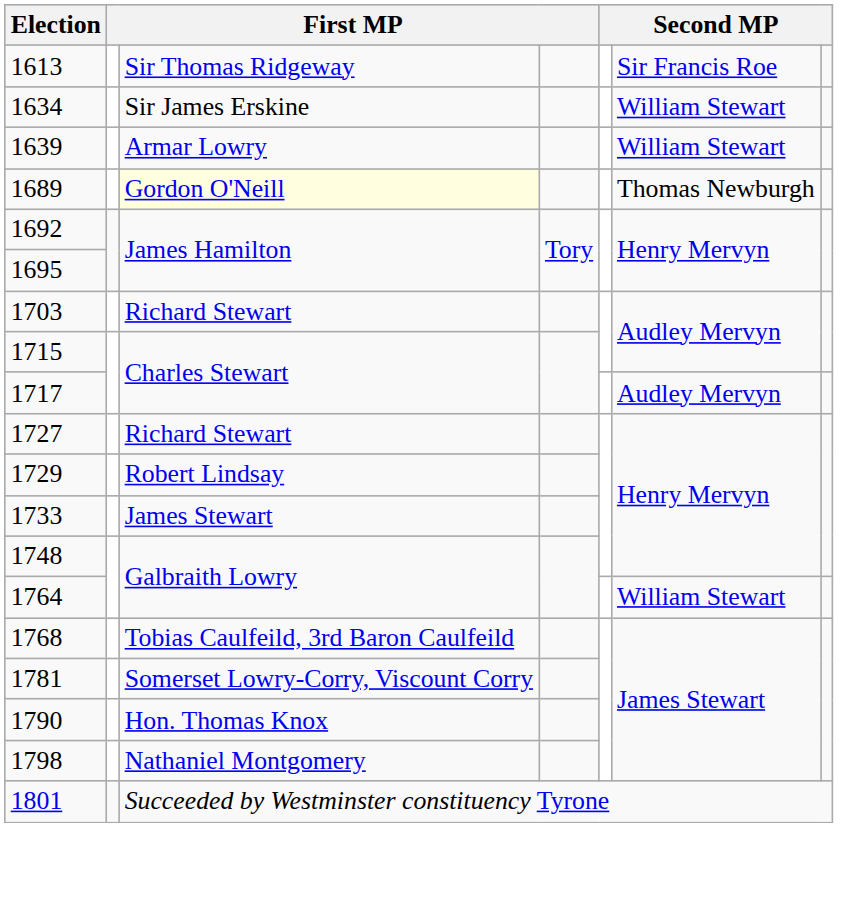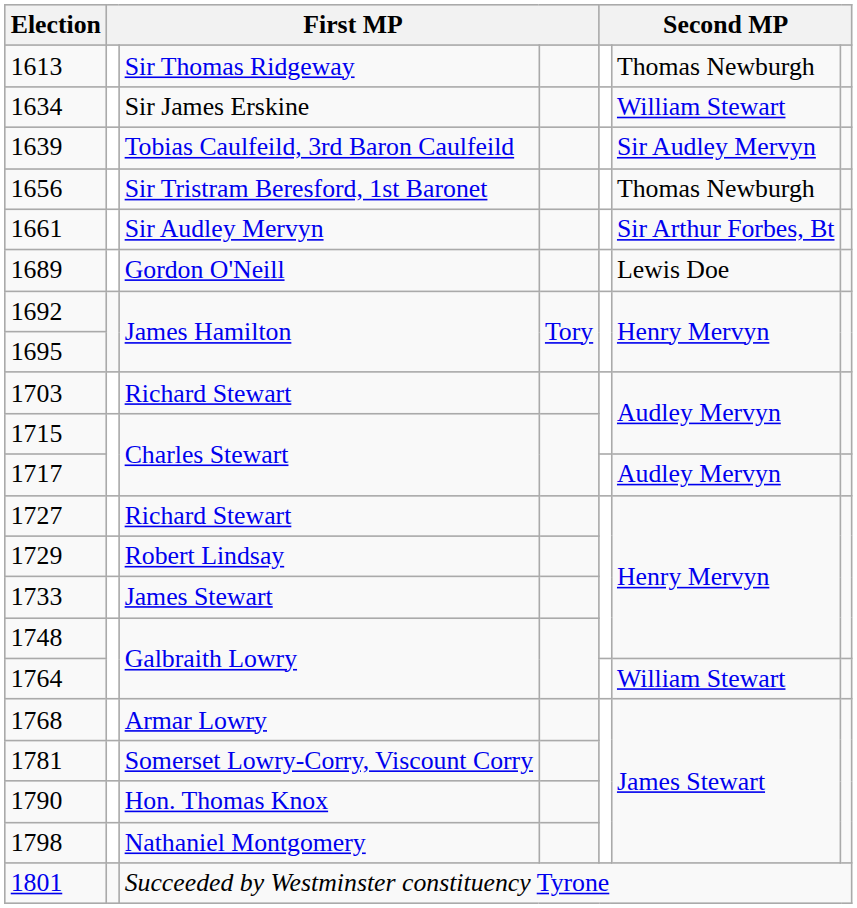(697, 65) Sir Francis Roe -> (716, 65) Thomas Newburgh
(196, 147) Armar Lowry -> (319, 147) Tobias Caulfeild, 3rd Baron Caulfeild
(701, 147) William Stewart -> (716, 147) Sir Audley Mervyn
+ row: (37, 188)
+ row: (37, 229)
(205, 188) lightyellow background -> (205, 270) no background
(716, 188) Thomas Newburgh -> (673, 270) Lewis Doe
(319, 637) Tobias Caulfeild, 3rd Baron Caulfeild -> (196, 719) Armar Lowry
